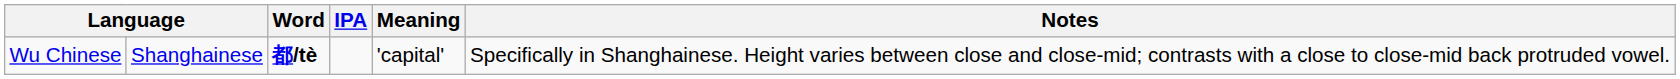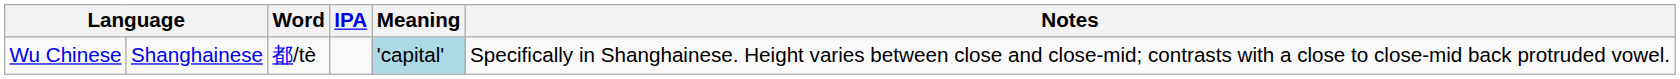(295, 54) bold -> (294, 54) normal
(411, 55) no background -> (411, 55) lightblue background
